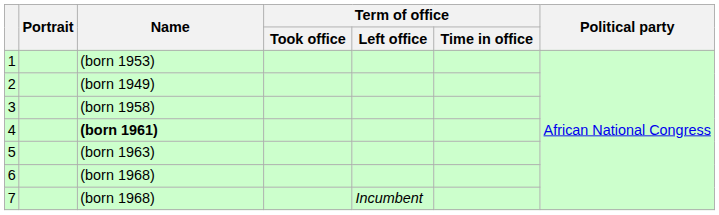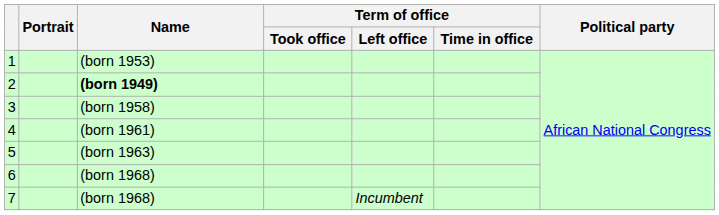(117, 84) normal -> (119, 84) bold
(119, 130) bold -> (117, 130) normal
